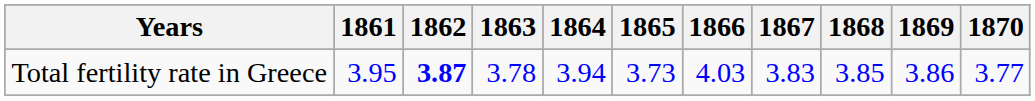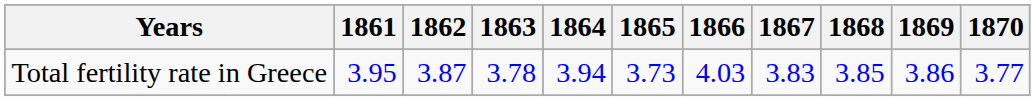(442, 71) bold -> (442, 71) normal
